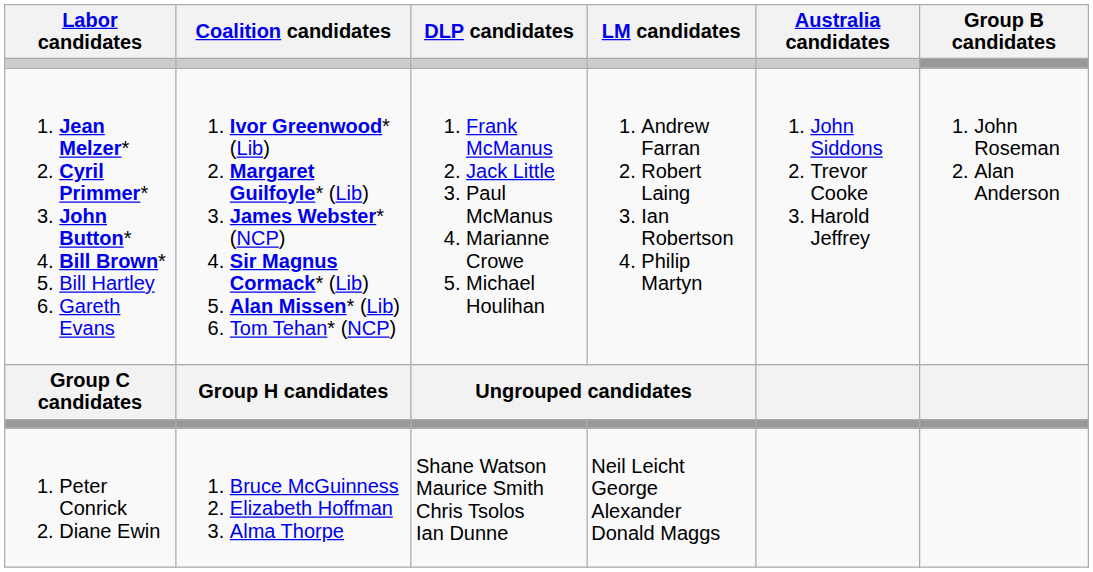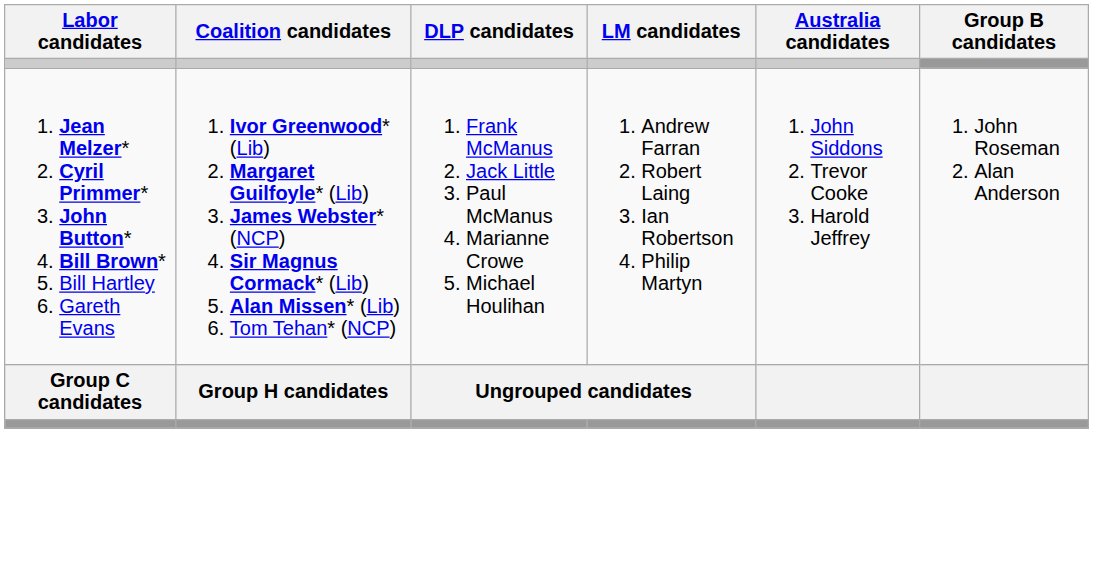- row: (90, 509)
